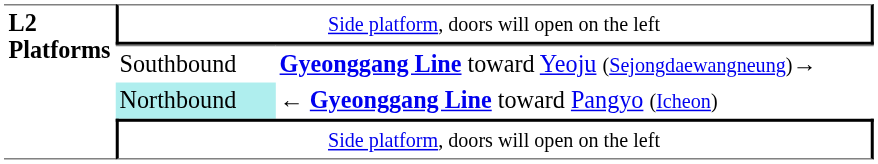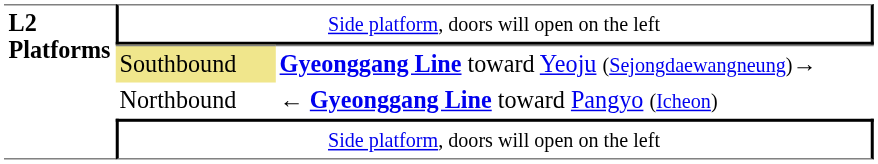(178, 64) no background -> (178, 64) khaki background
(178, 100) paleturquoise background -> (178, 100) no background
